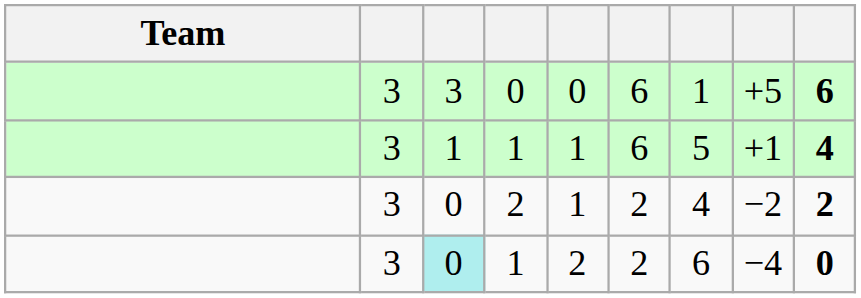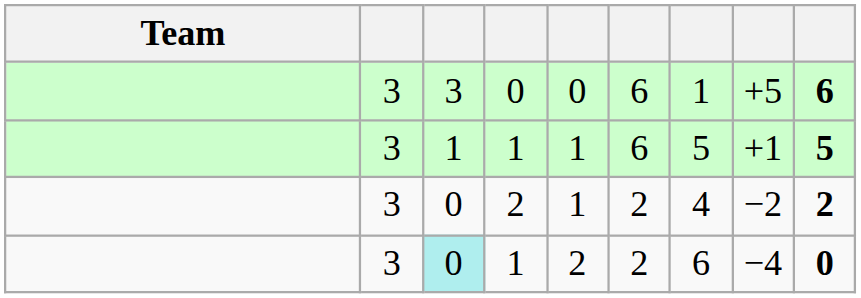(825, 147) 4 -> (825, 147) 5
